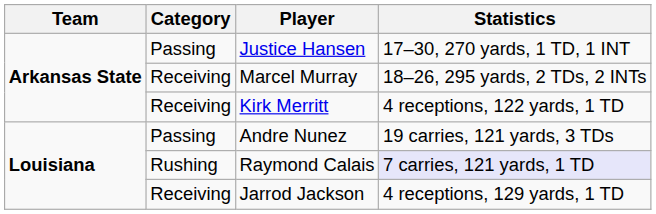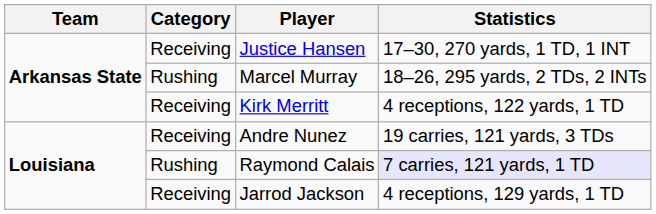(183, 48) Passing -> (191, 48) Receiving
(191, 77) Receiving -> (184, 77) Rushing
(183, 135) Passing -> (191, 135) Receiving
